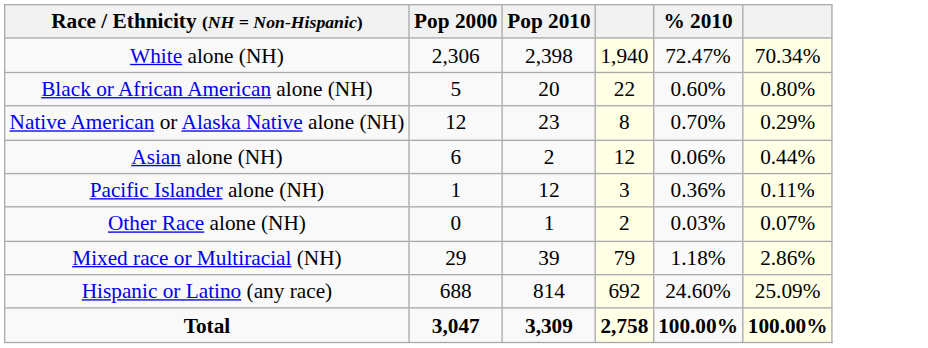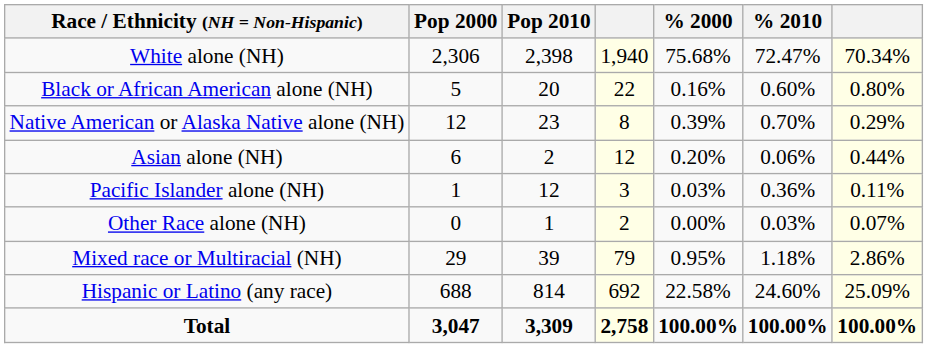+ column: (698, 21)
